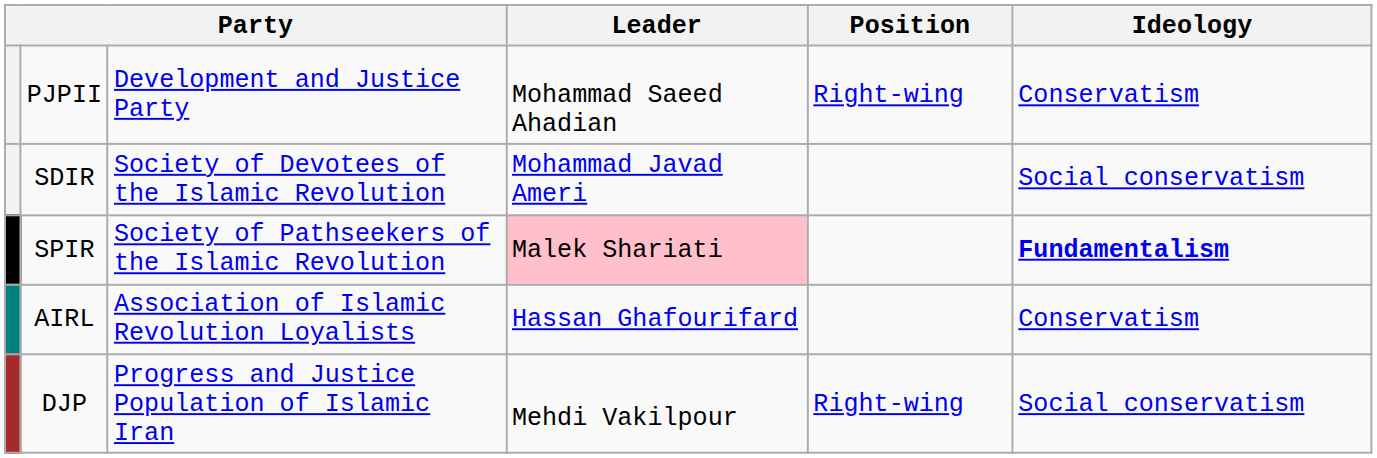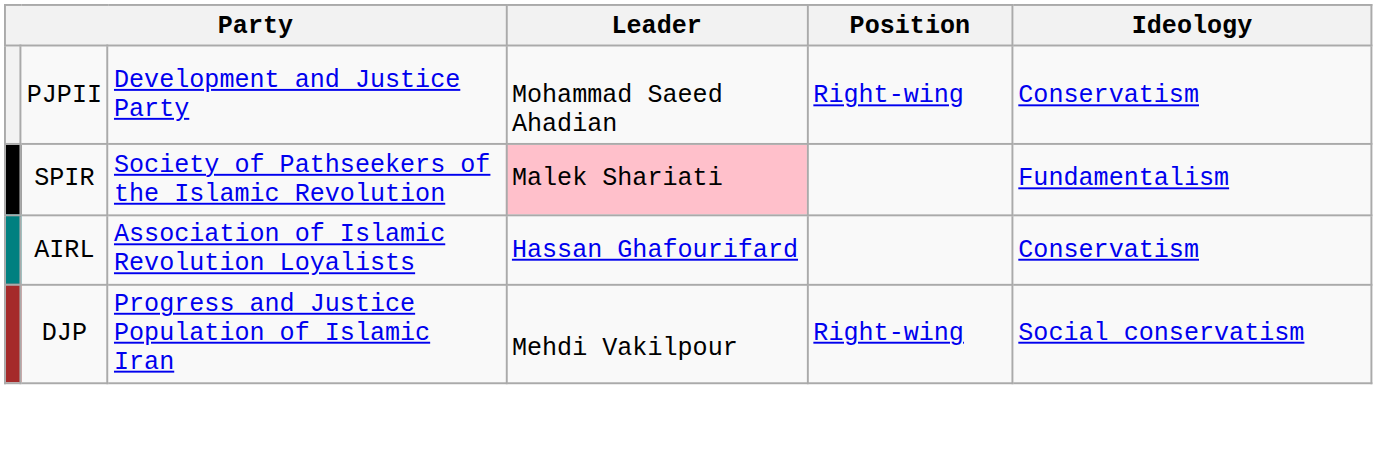- row: (64, 180)
(1124, 249) bold -> (1124, 180) normal
